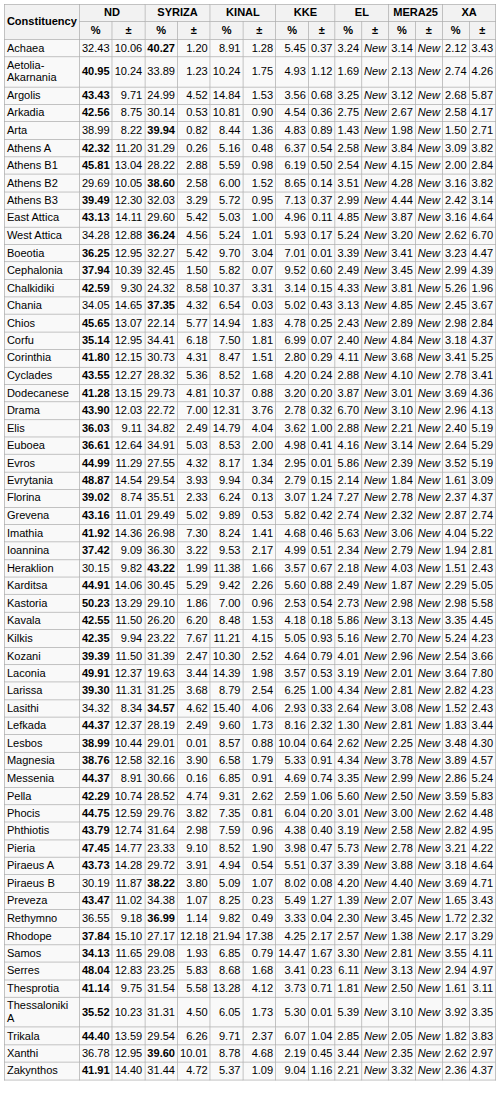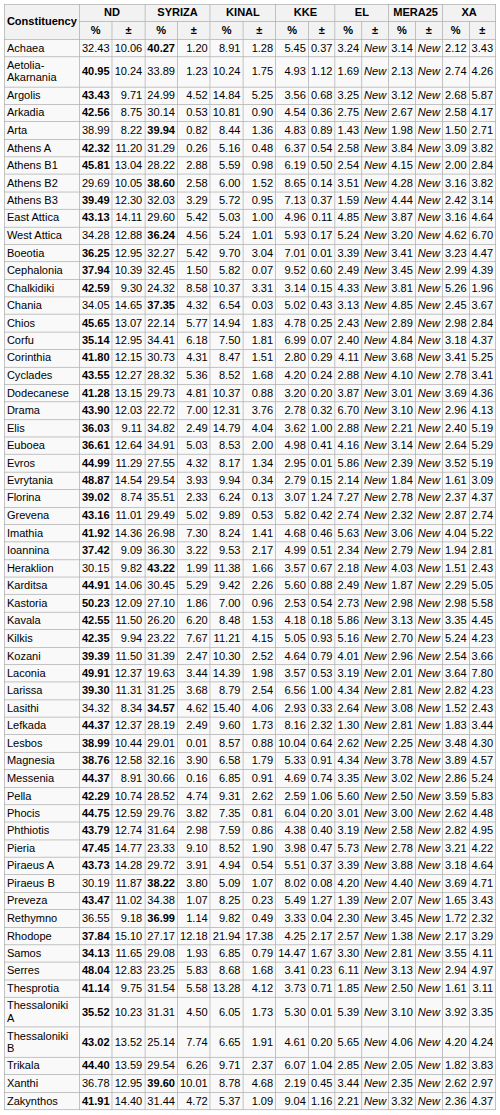(262, 95) 1.53 -> (262, 95) 5.25
(348, 200) 2.99 -> (348, 200) 1.59
(456, 235) 2.62 -> (456, 235) 4.62
(128, 603) 13.29 -> (128, 603) 12.09
(161, 603) 29.10 -> (161, 603) 27.10
(295, 691) 6.25 -> (295, 691) 6.56
(402, 778) 2.99 -> (402, 778) 3.02
(262, 831) 0.96 -> (262, 831) 0.86
(348, 988) 1.81 -> (348, 988) 1.85
+ row: (38, 1042)
